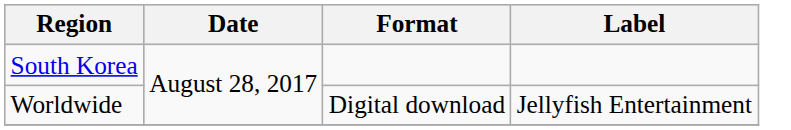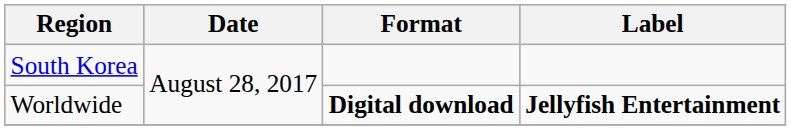(417, 104) normal -> (421, 104) bold
(634, 104) normal -> (653, 104) bold
